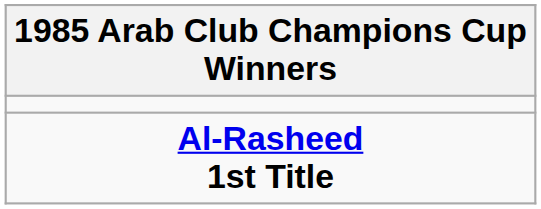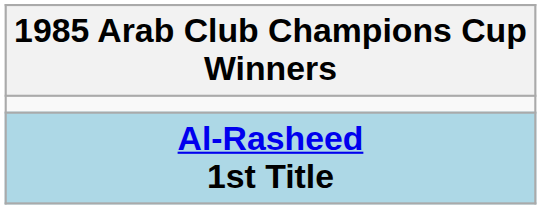(270, 157) no background -> (270, 157) lightblue background
